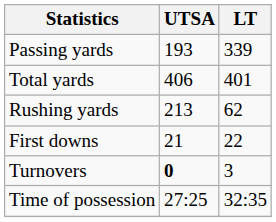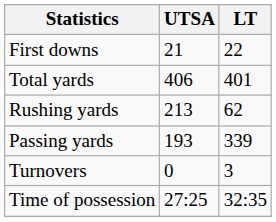rows swapped: (54, 140) <-> (61, 49)
(169, 170) bold -> (169, 170) normal
